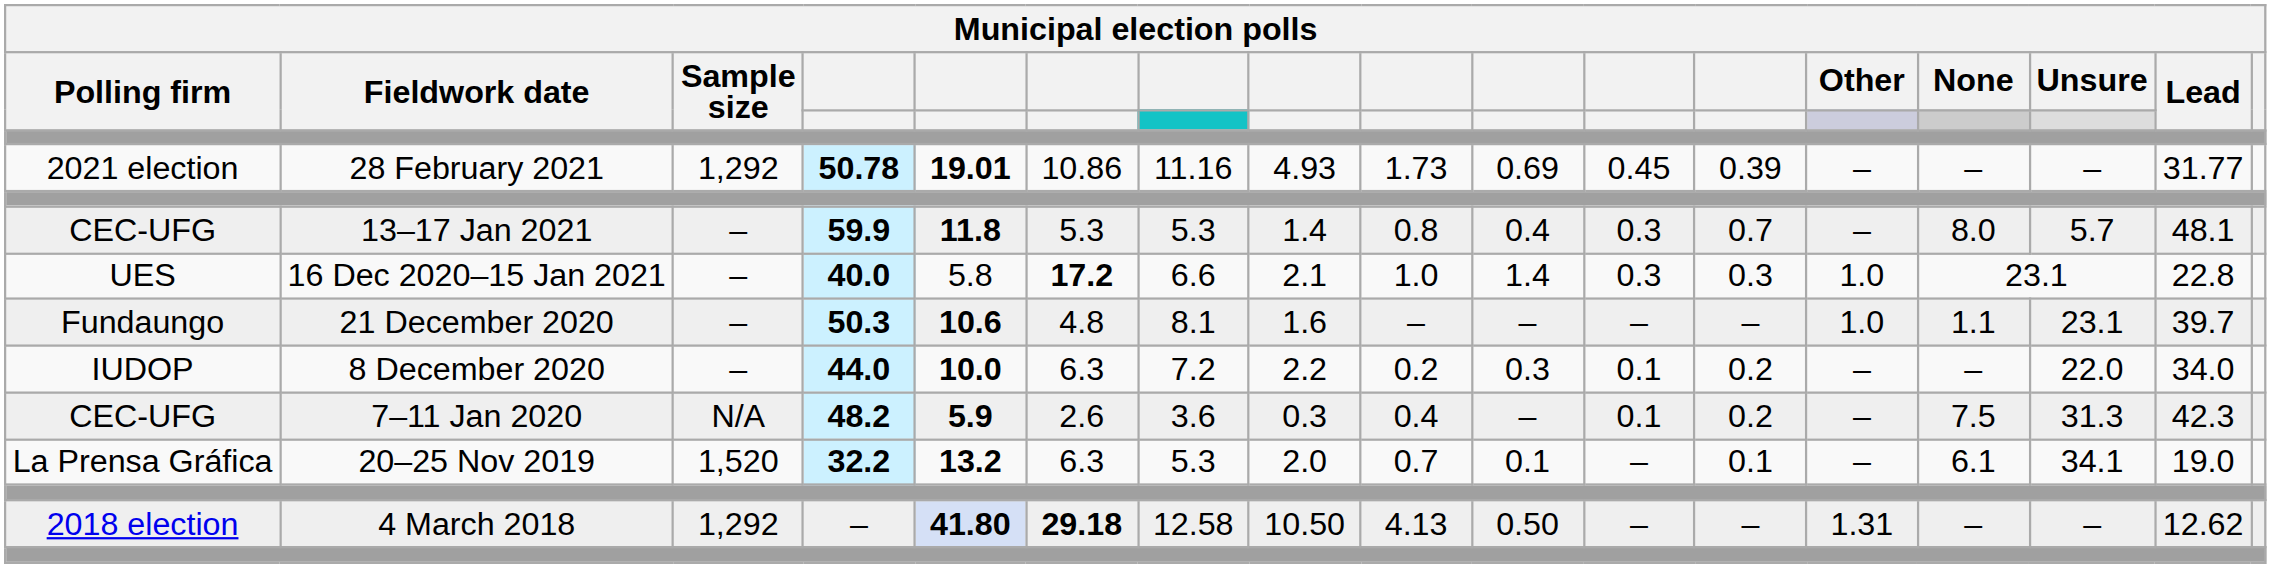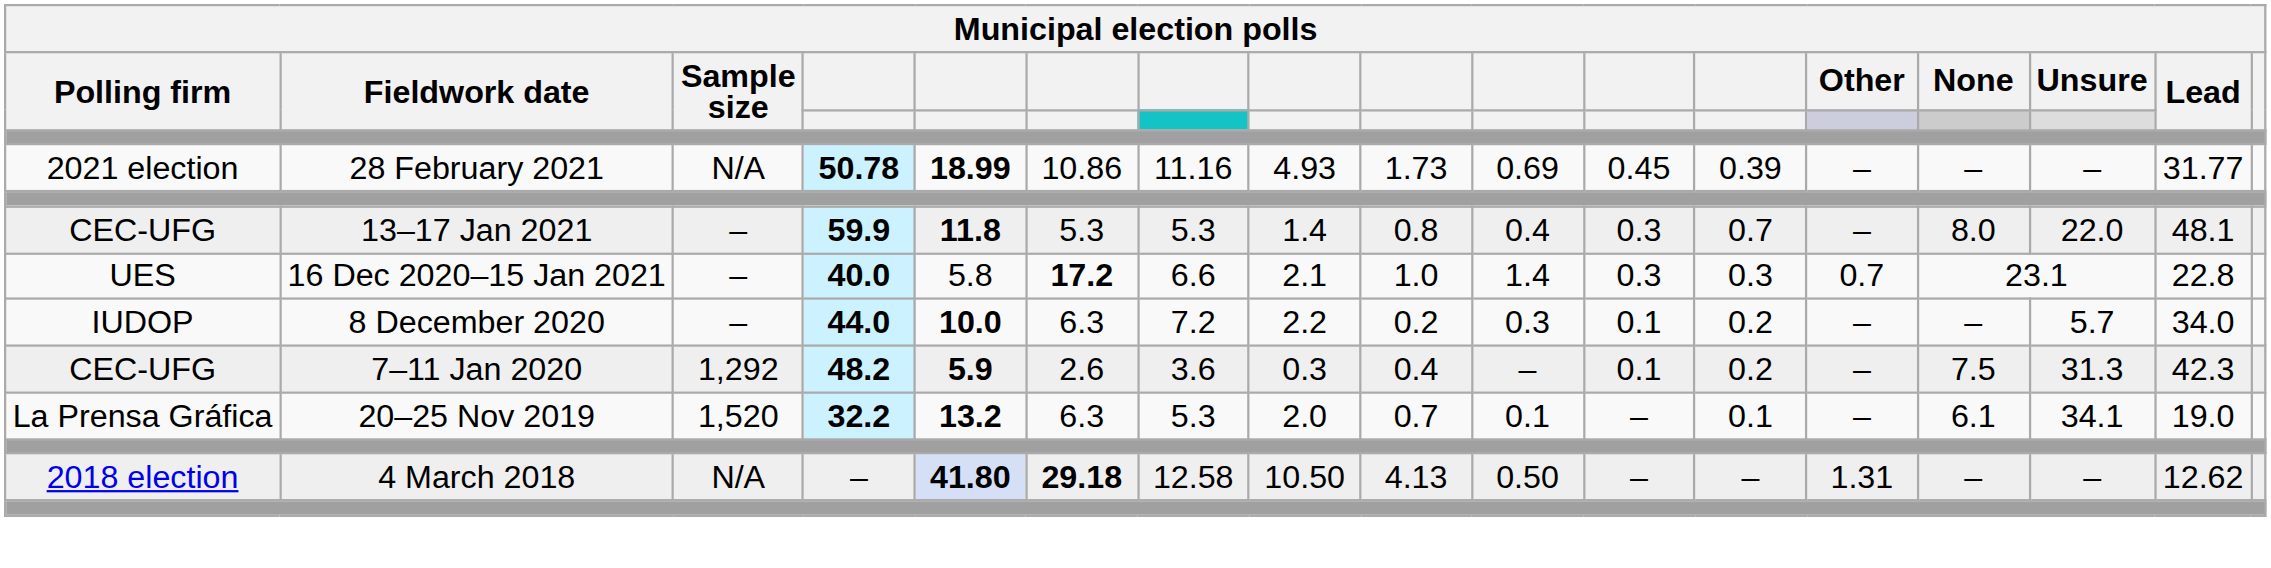(738, 168) 1,292 -> (738, 168) N/A
(970, 168) 19.01 -> (970, 168) 18.99
(2092, 230) 5.7 -> (2092, 230) 22.0
(1862, 276) 1.0 -> (1862, 276) 0.7
- row: (477, 323)
(2092, 369) 22.0 -> (2092, 323) 5.7
(738, 416) N/A -> (738, 369) 1,292
(738, 524) 1,292 -> (738, 477) N/A
